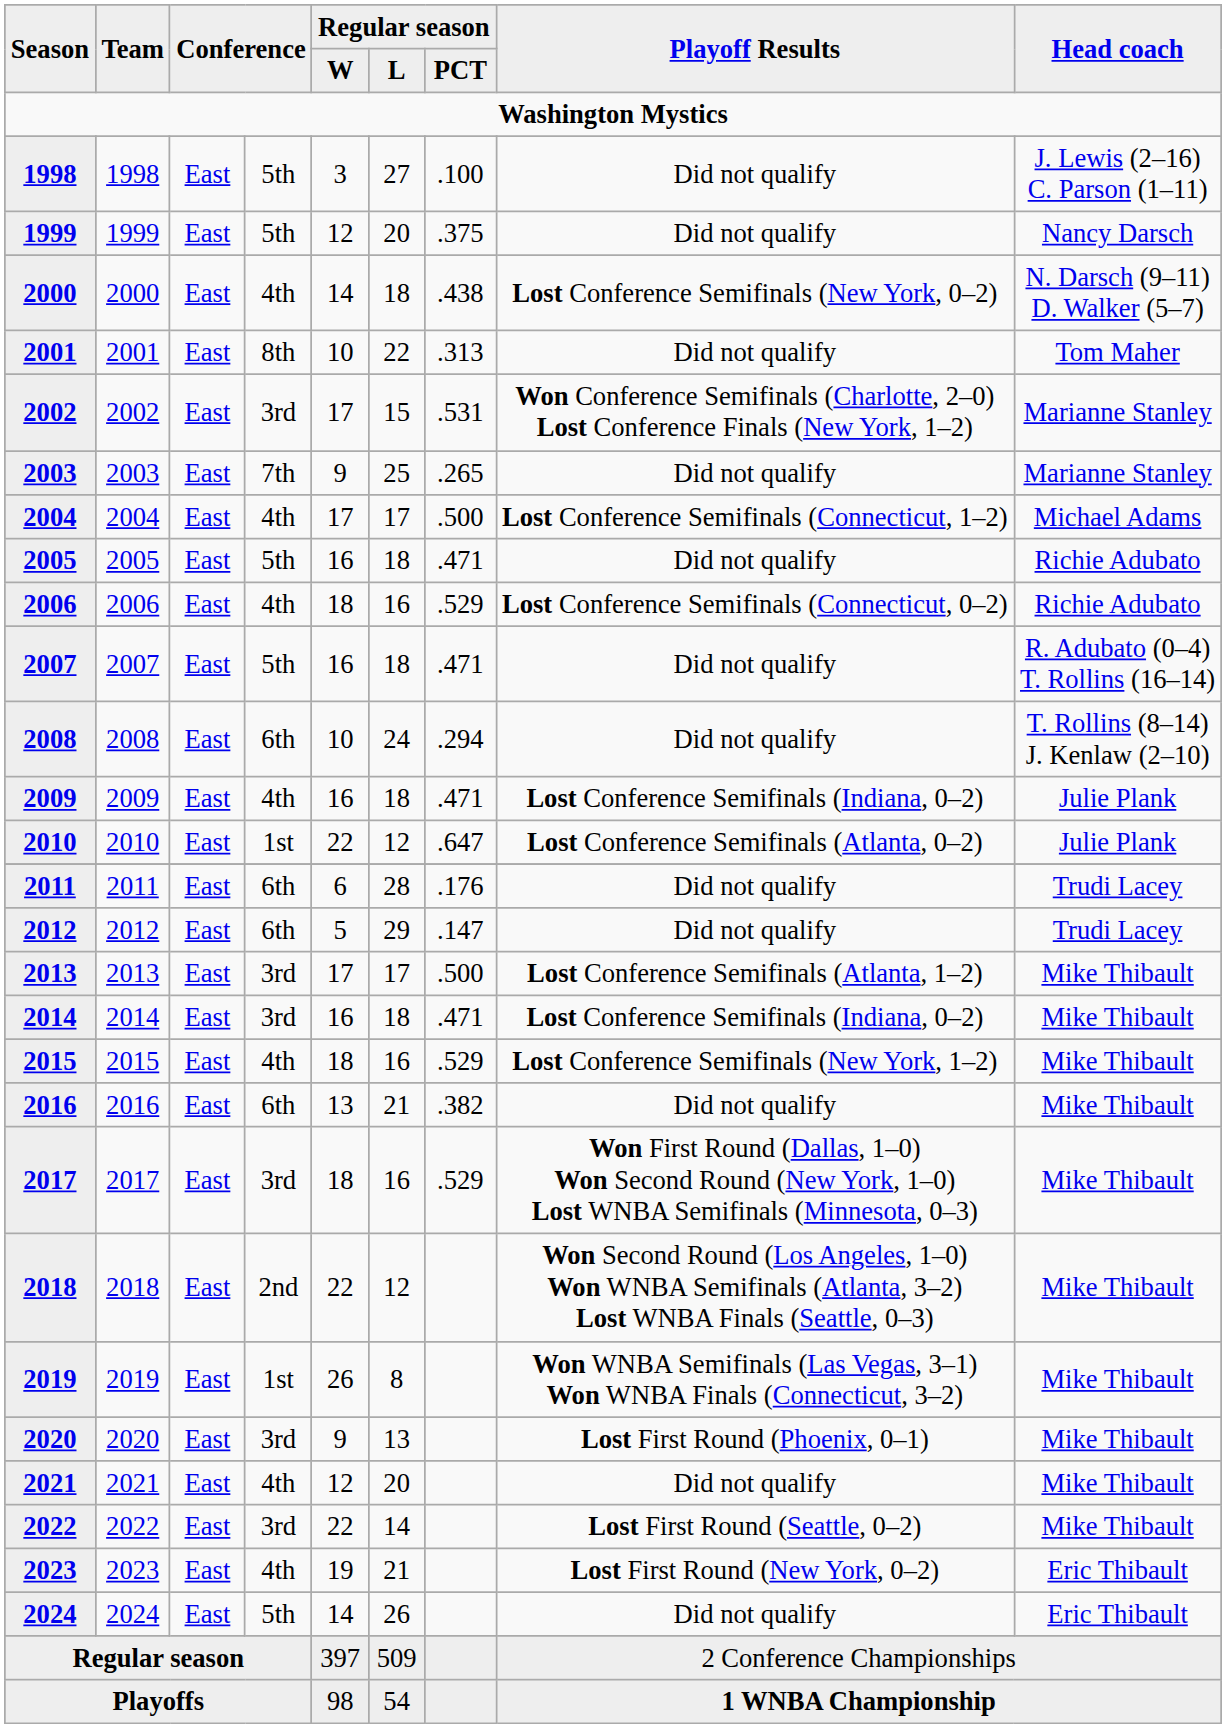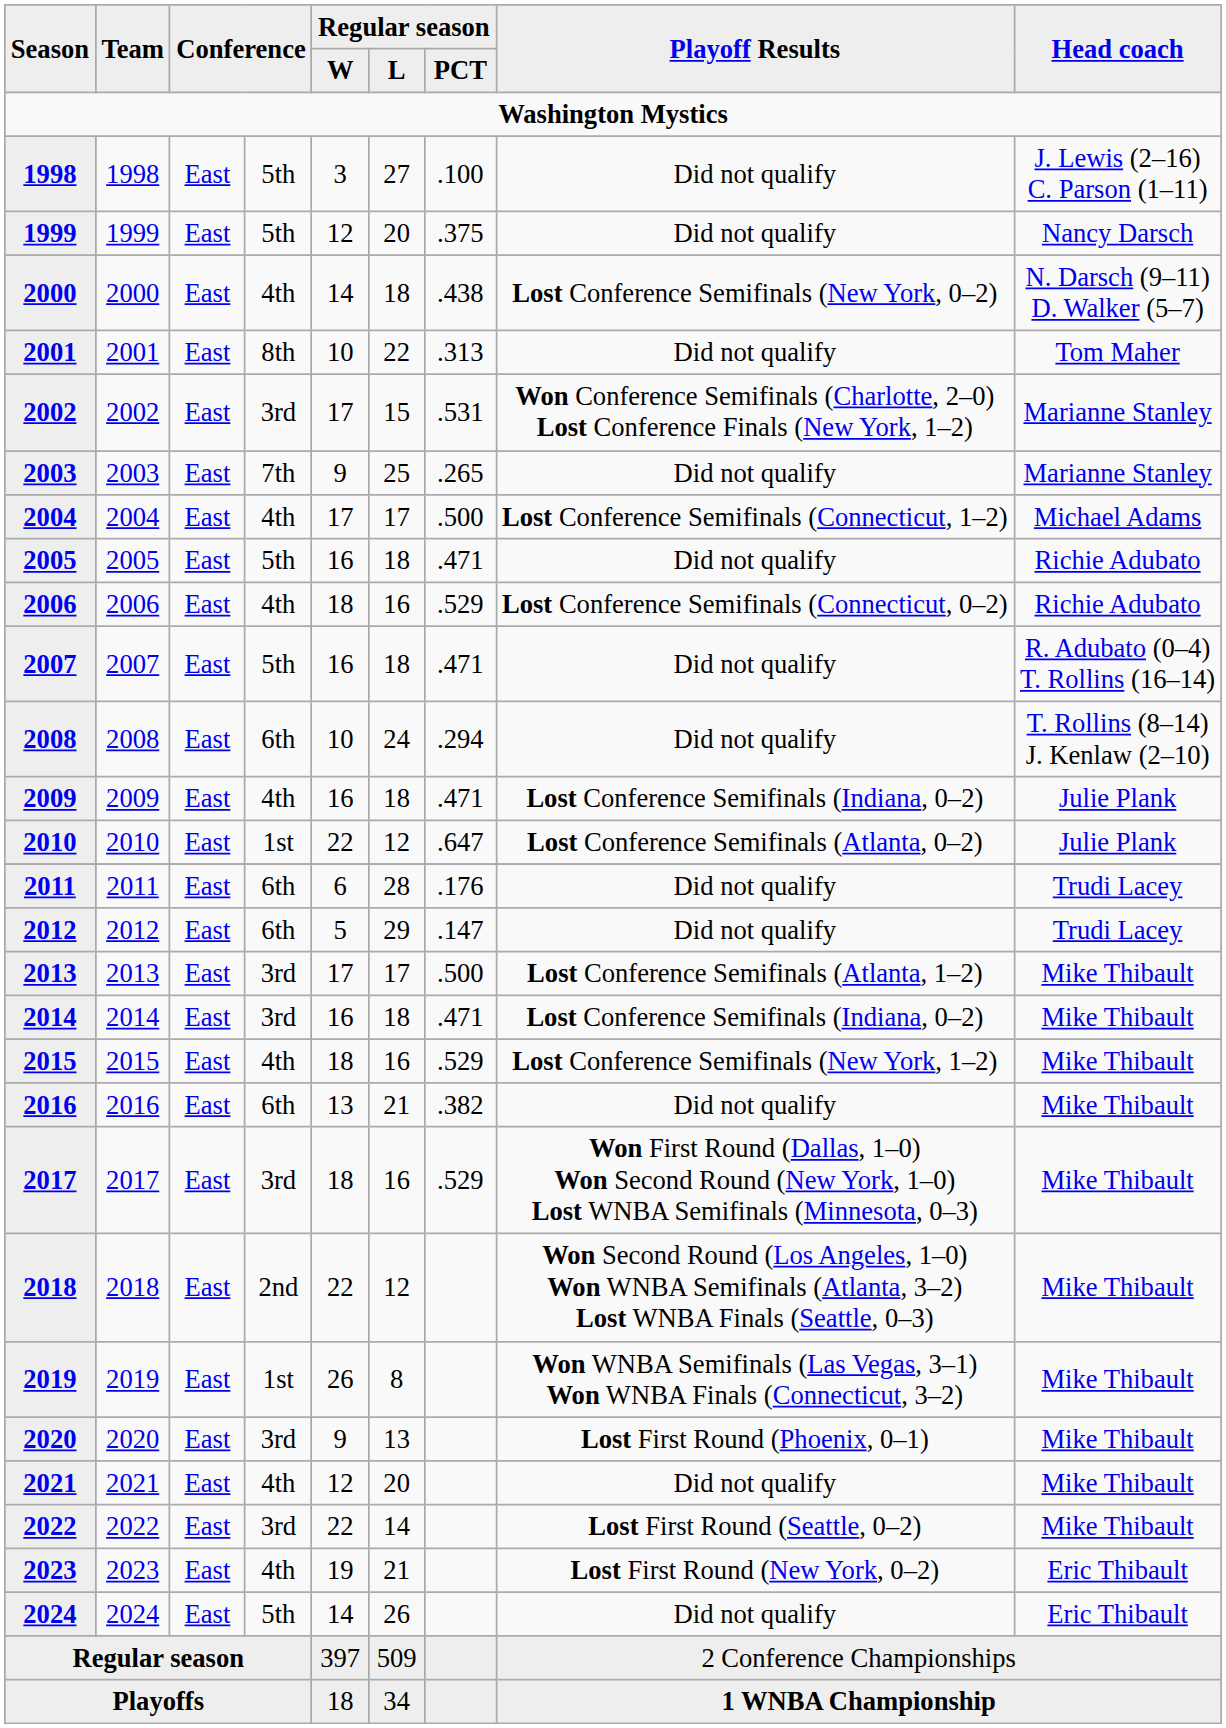(340, 1701) 98 -> (340, 1701) 18
(397, 1701) 54 -> (397, 1701) 34
